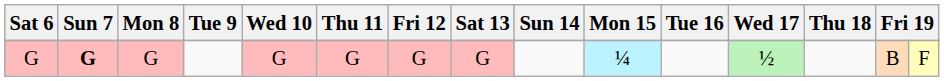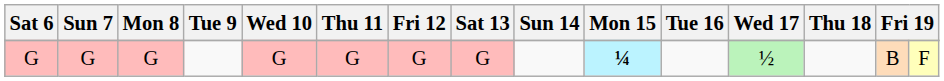(88, 58) bold -> (88, 58) normal
(623, 58) normal -> (623, 58) bold
